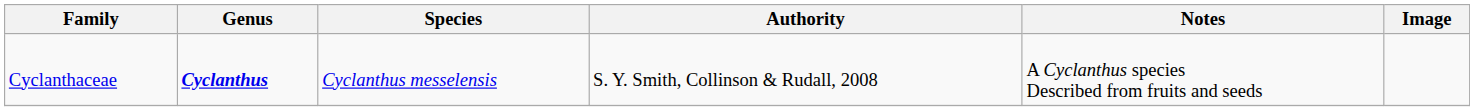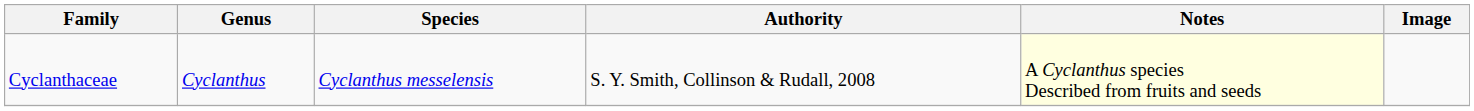(225, 79) bold -> (224, 79) normal
(1145, 79) no background -> (1143, 79) lightyellow background
